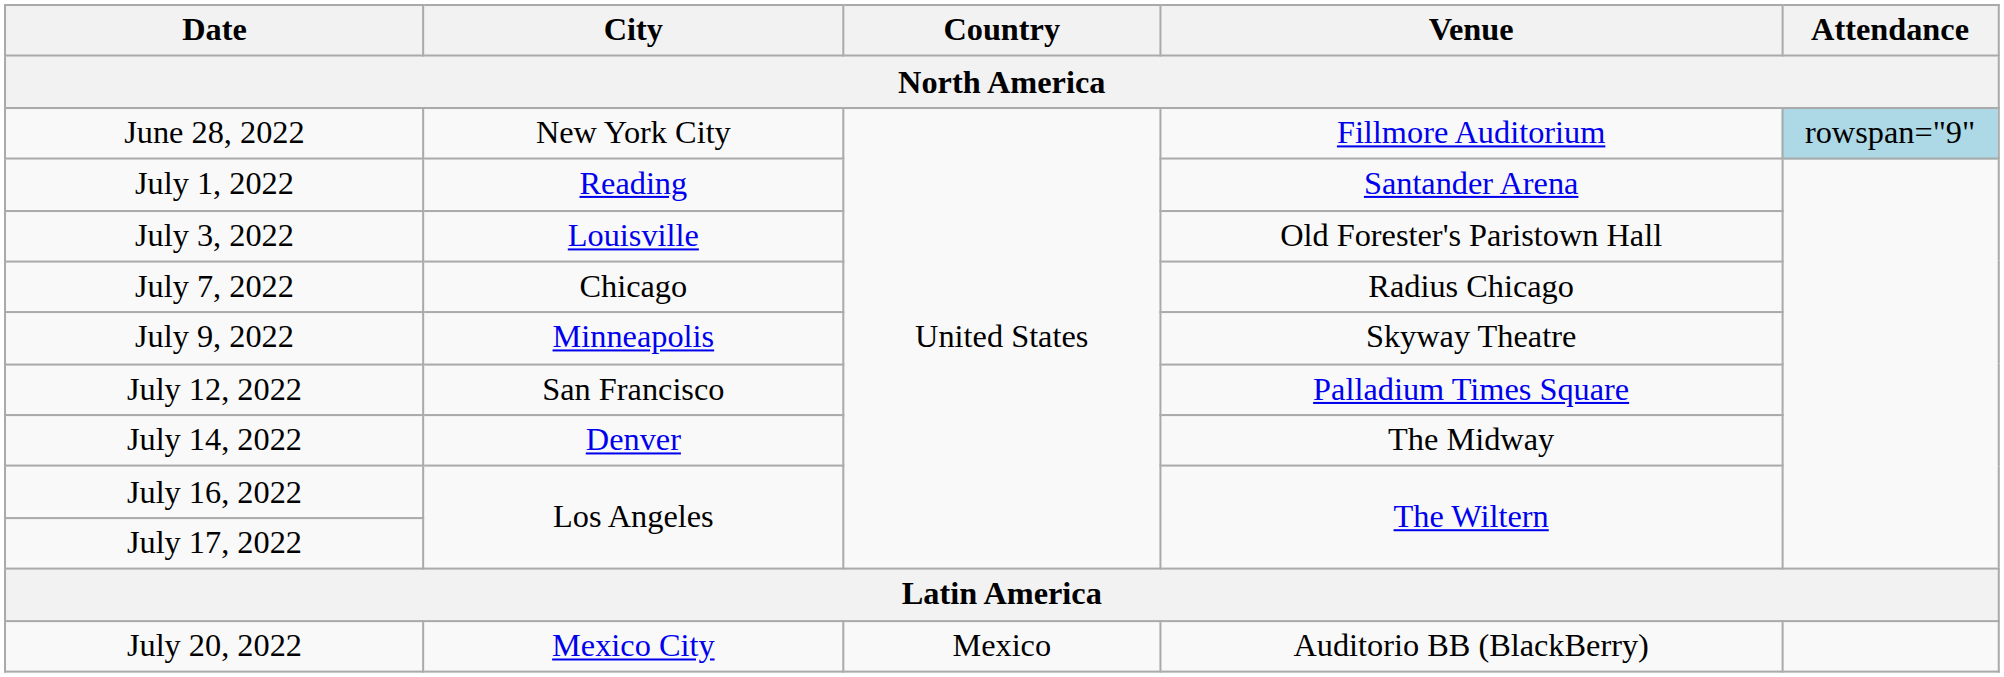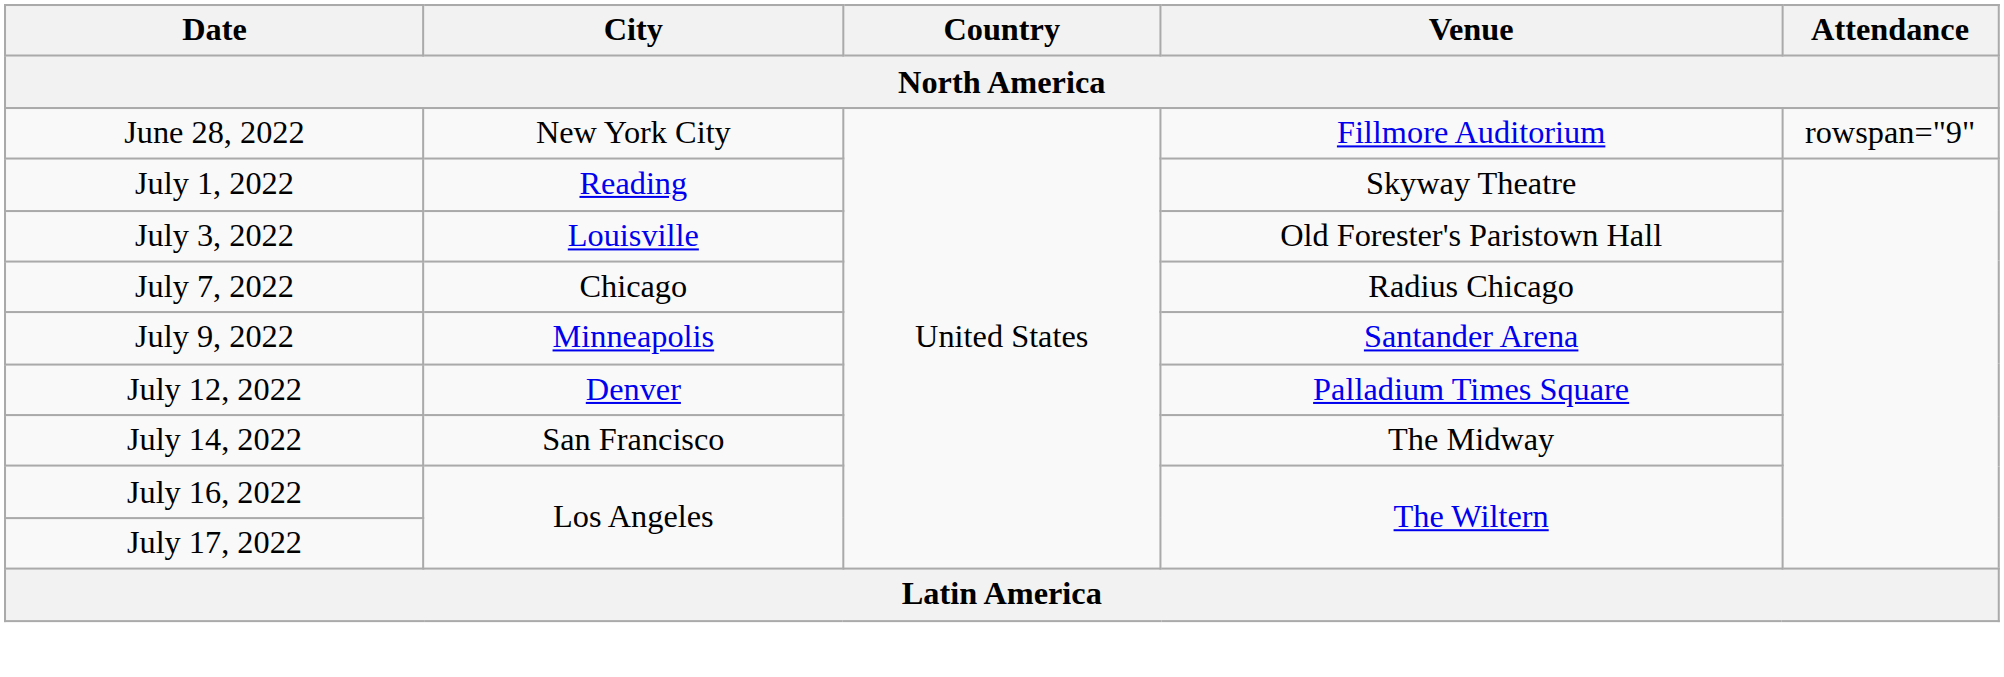(1890, 132) lightblue background -> (1890, 132) no background
(1471, 183) Santander Arena -> (1471, 183) Skyway Theatre
(1471, 337) Skyway Theatre -> (1471, 337) Santander Arena
(633, 388) San Francisco -> (633, 388) Denver
(633, 440) Denver -> (633, 440) San Francisco
- row: (214, 645)
